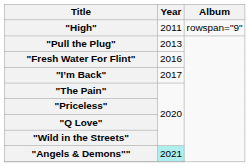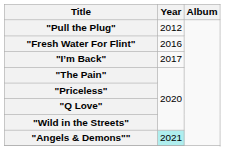- row: (81, 28)
(171, 43) 2013 -> (171, 28) 2012
